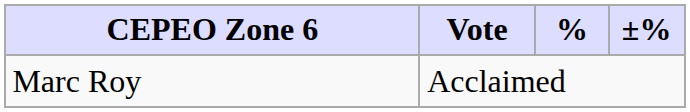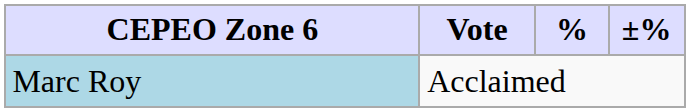(77, 80) no background -> (77, 80) lightblue background
